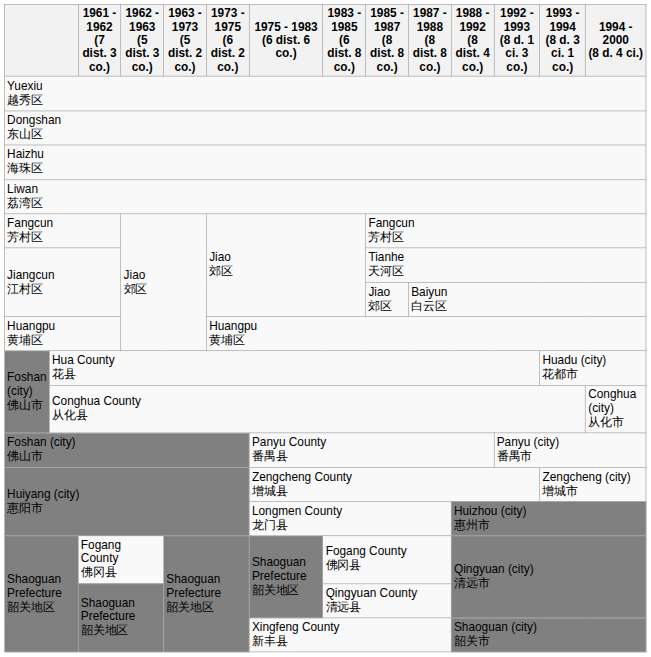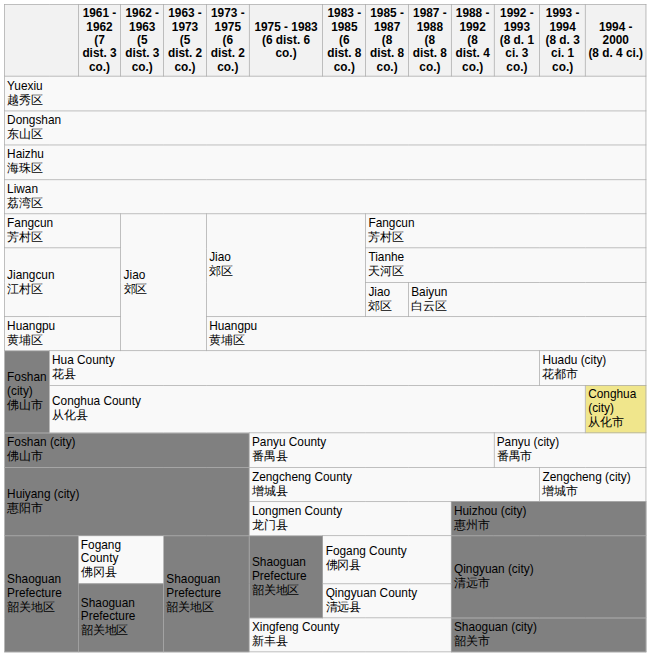(612, 408) no background -> (612, 408) khaki background
